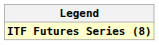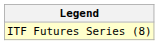(79, 31) bold -> (79, 31) normal
